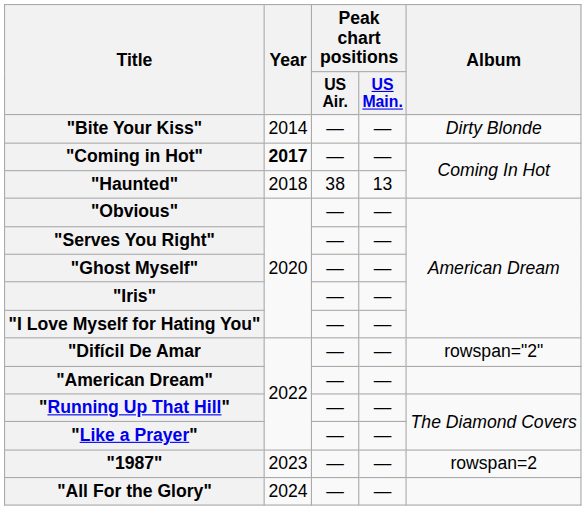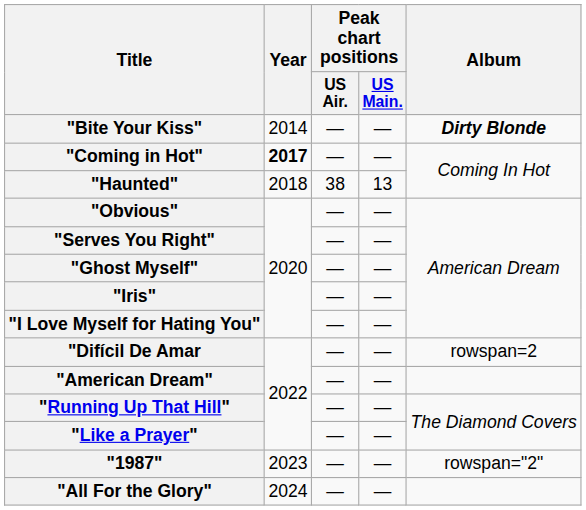(494, 128) normal -> (494, 128) bold
(494, 351) rowspan="2" -> (494, 351) rowspan=2
(494, 463) rowspan=2 -> (494, 463) rowspan="2"
